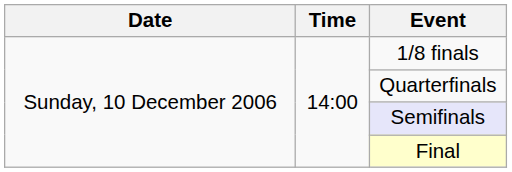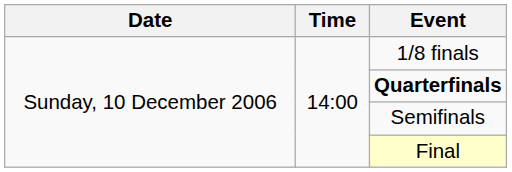(438, 85) normal -> (438, 85) bold
(438, 118) lavender background -> (438, 118) no background
